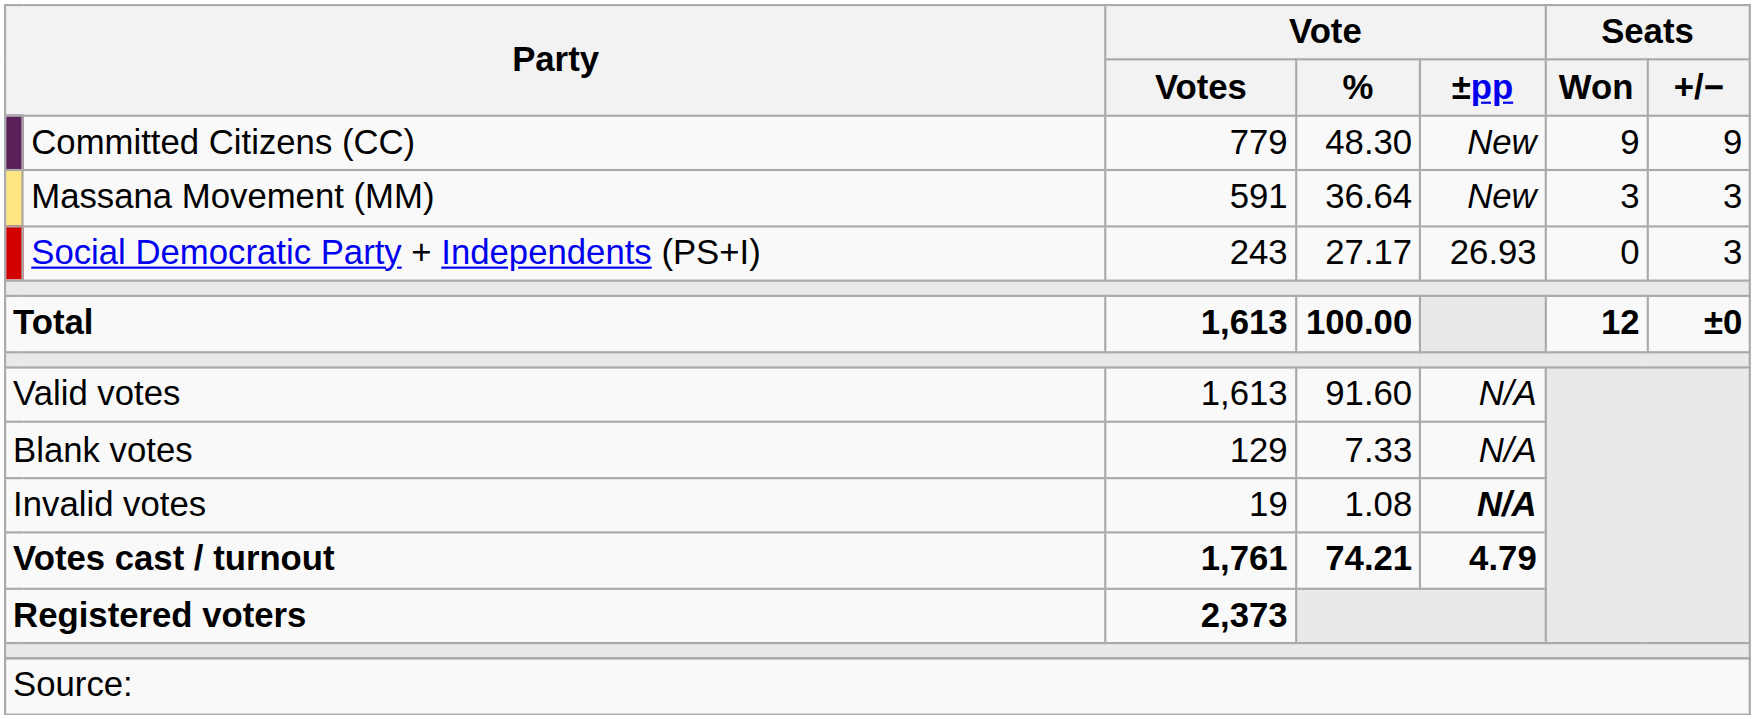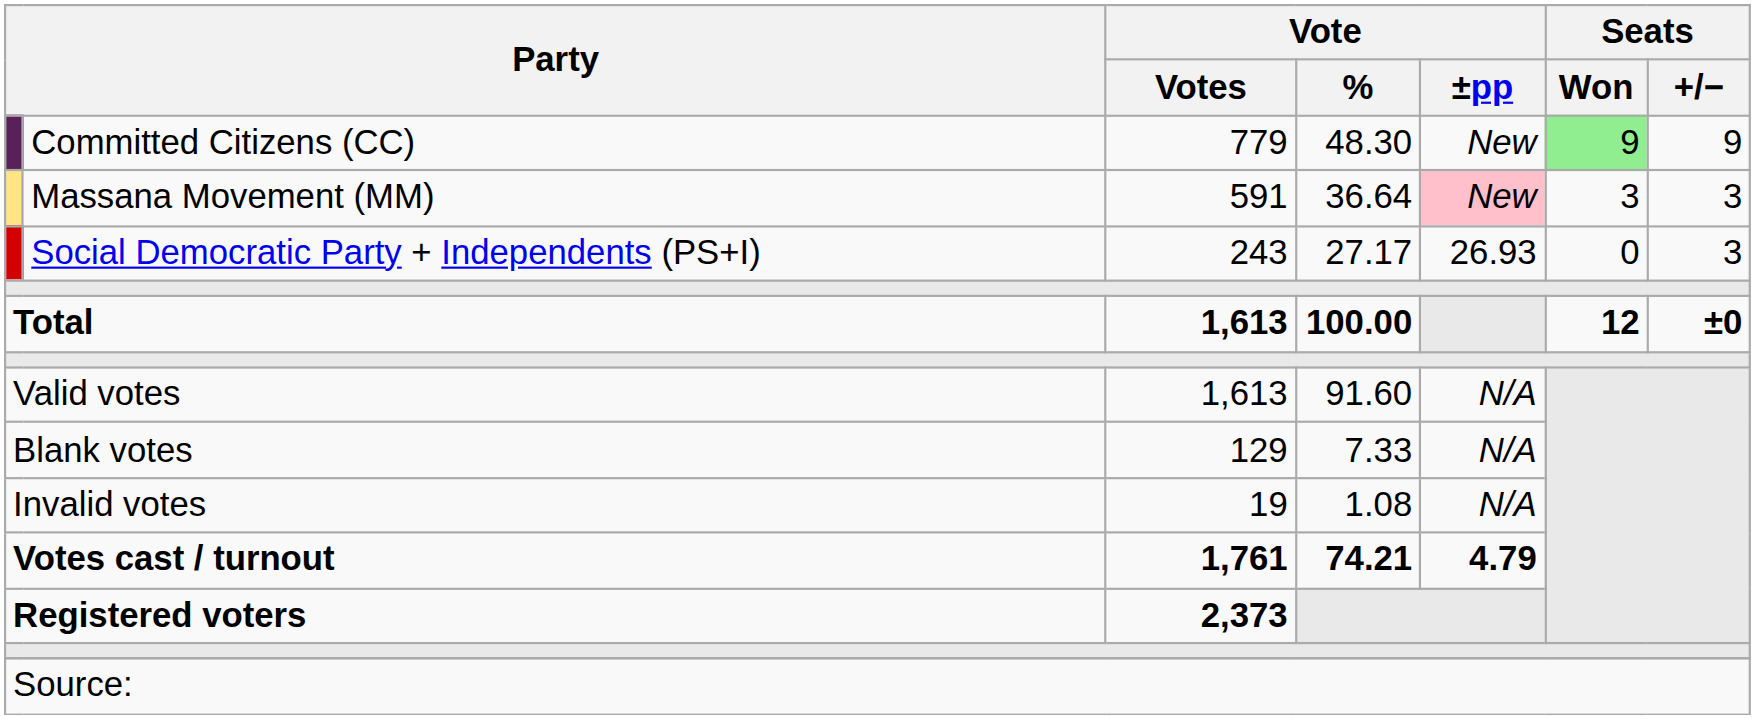(1630, 142) no background -> (1630, 142) lightgreen background
(1502, 197) no background -> (1502, 197) pink background
(1507, 504) bold -> (1508, 504) normal
